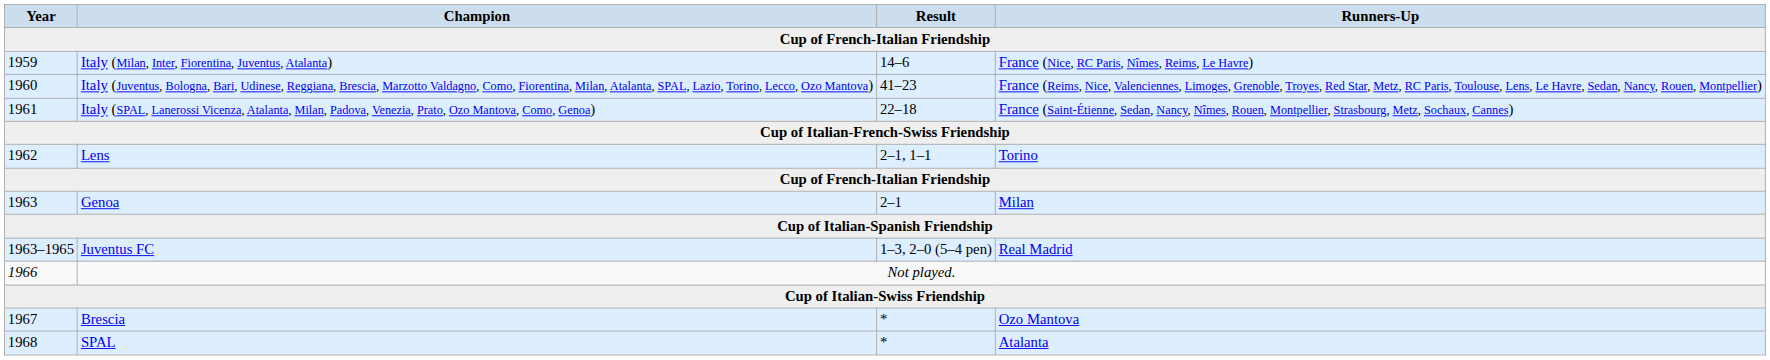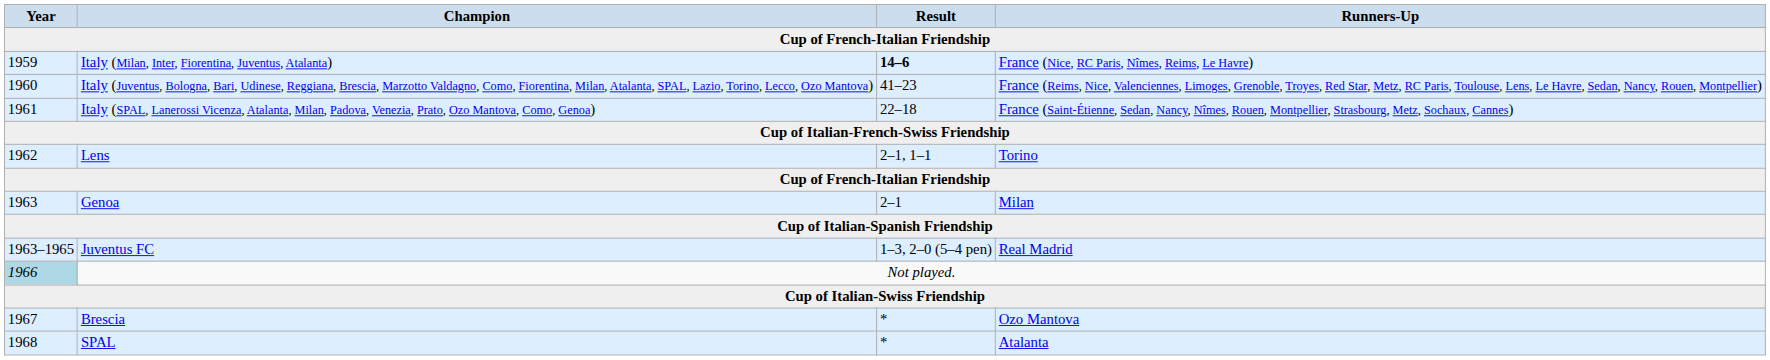(895, 62) normal -> (895, 62) bold
(23, 272) no background -> (23, 272) lightblue background
